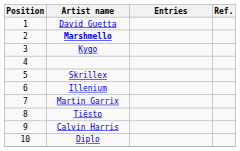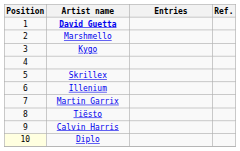(88, 24) normal -> (88, 24) bold
(88, 37) bold -> (88, 37) normal
(25, 140) no background -> (25, 140) lightyellow background
